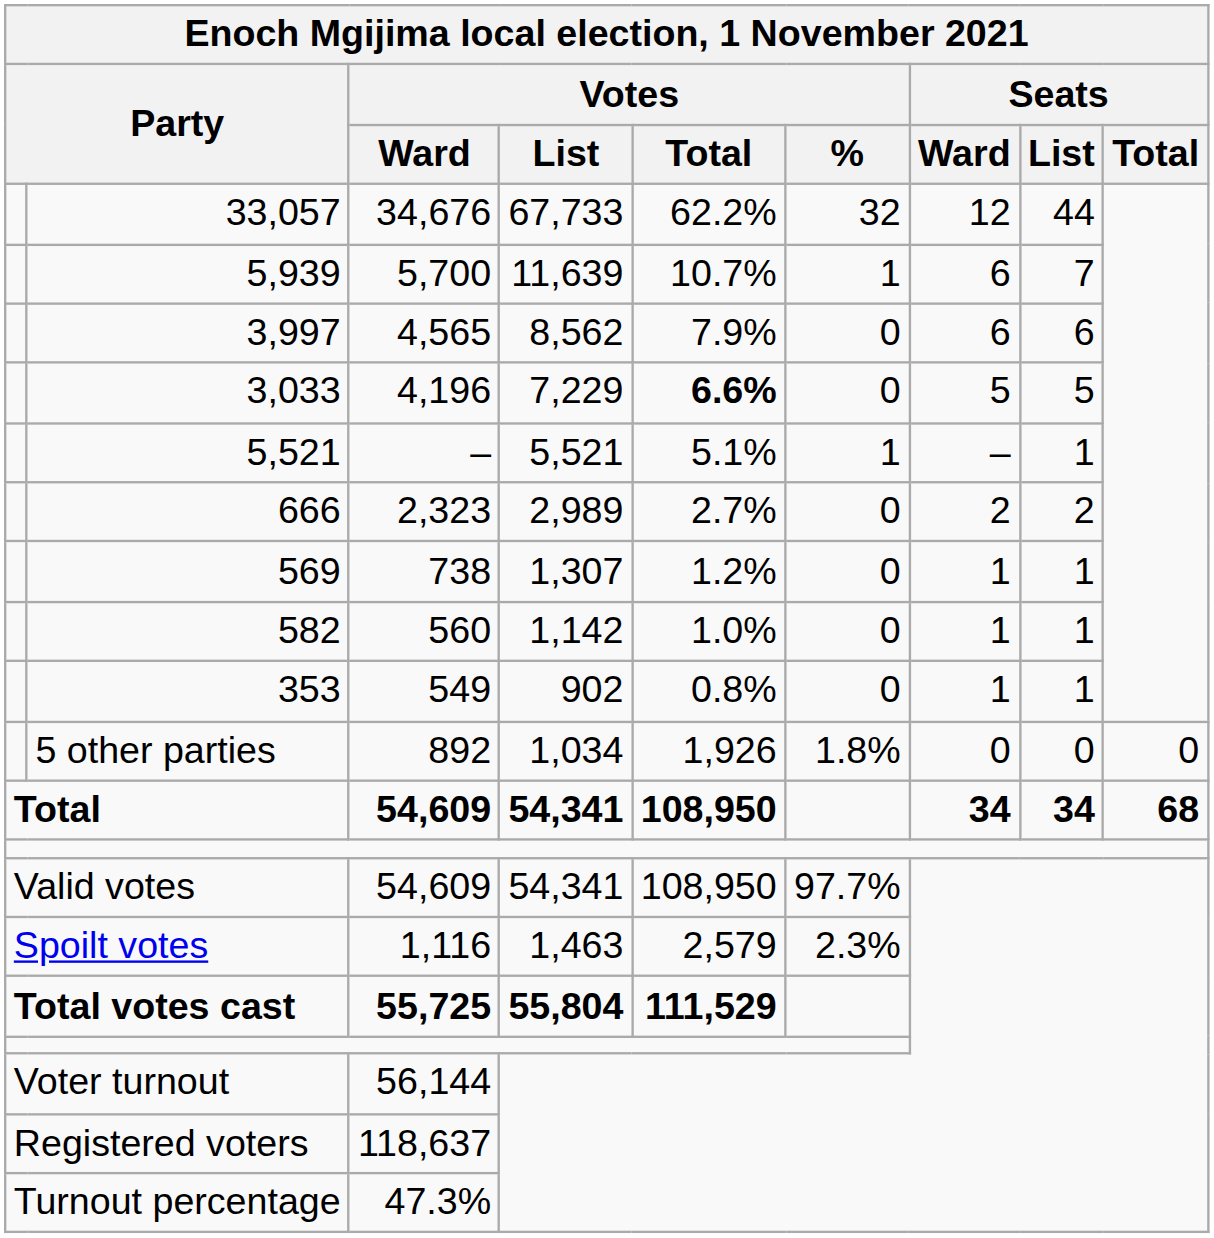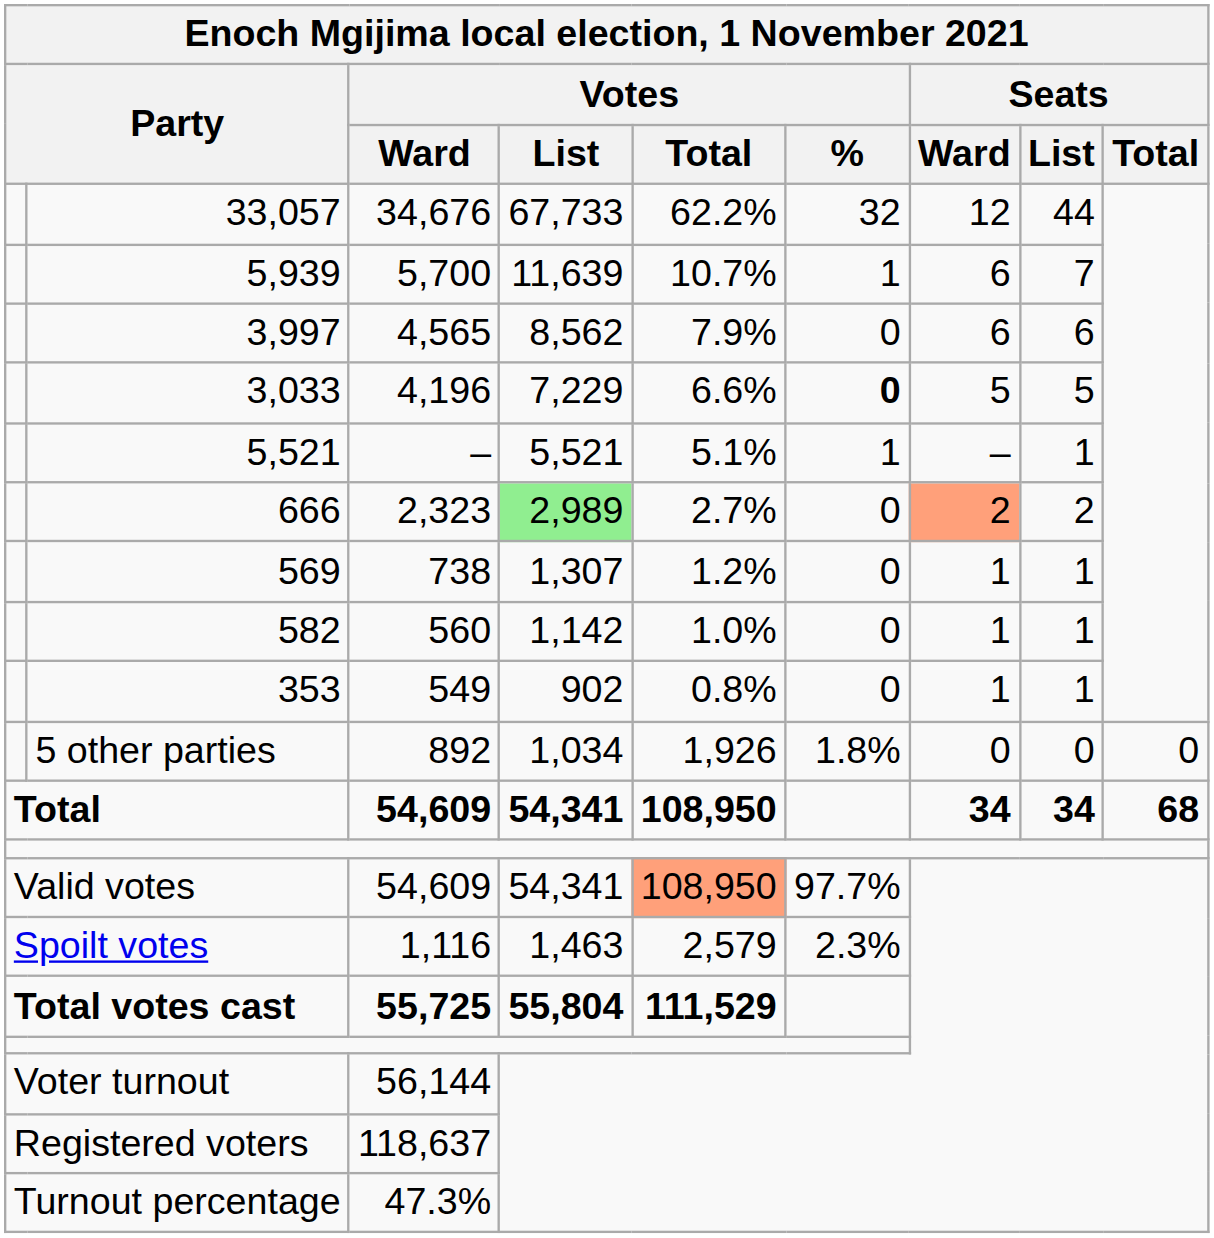(734, 392) bold -> (734, 392) normal
(890, 392) normal -> (890, 392) bold
(576, 511) no background -> (576, 511) lightgreen background
(1000, 511) no background -> (1000, 511) lightsalmon background
(709, 886) no background -> (709, 886) lightsalmon background
